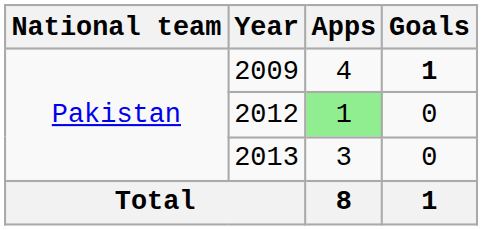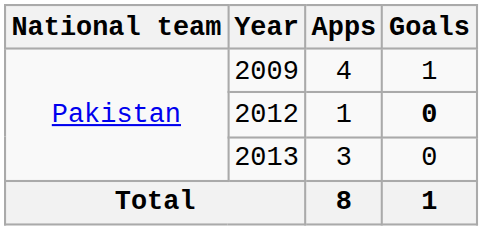(429, 71) bold -> (429, 71) normal
(344, 115) lightgreen background -> (344, 115) no background
(429, 115) normal -> (429, 115) bold
